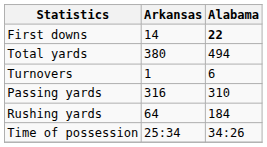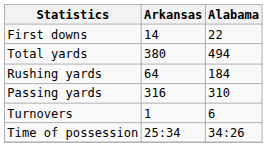(215, 34) bold -> (215, 34) normal
rows swapped: (55, 113) <-> (40, 74)
